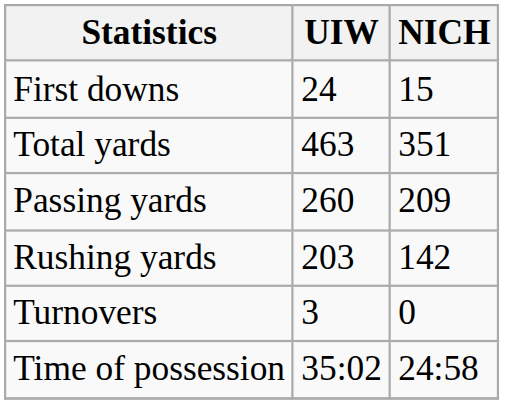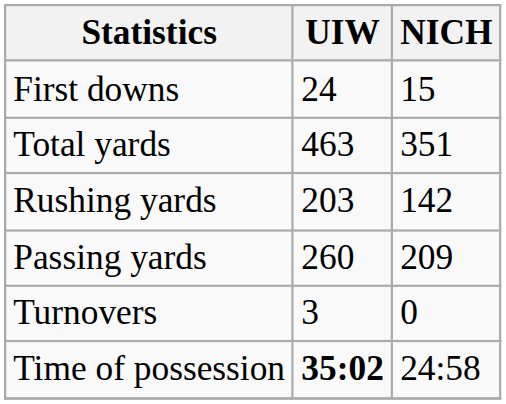rows swapped: (115, 256) <-> (110, 200)
(342, 369) normal -> (343, 369) bold
